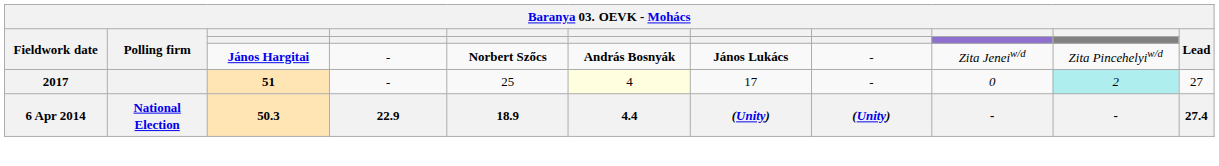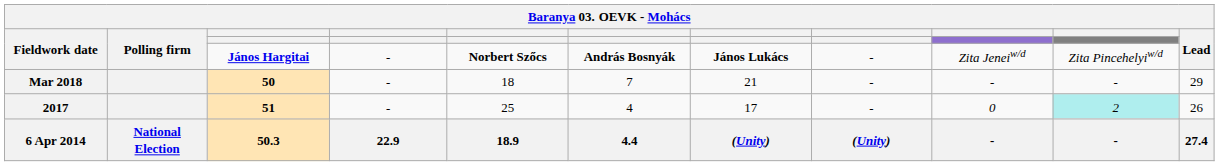+ row: (56, 82)
(629, 82) lightyellow background -> (629, 107) no background
(1196, 82) 27 -> (1196, 107) 26
